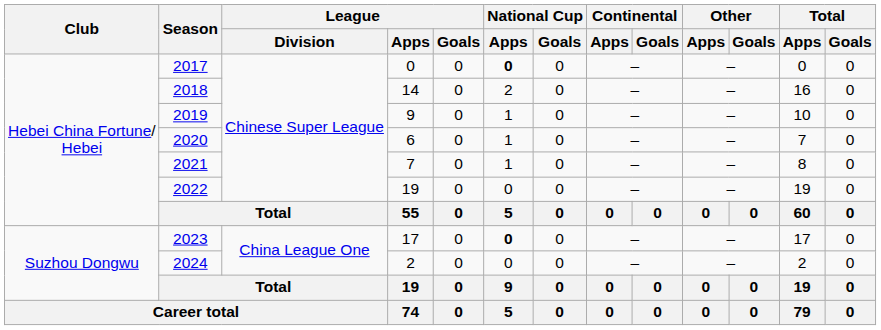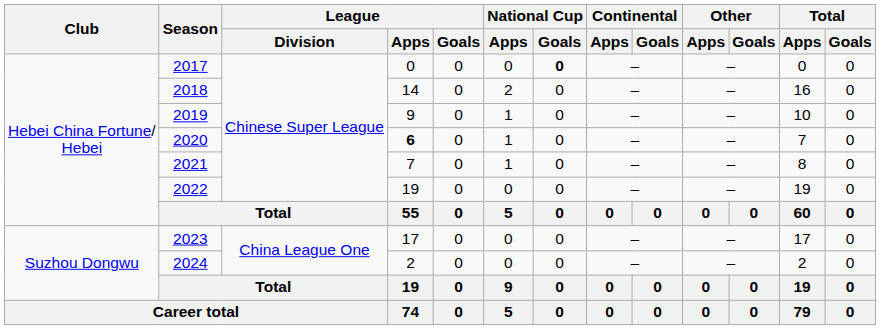(508, 66) bold -> (508, 66) normal
(560, 66) normal -> (560, 66) bold
(410, 139) normal -> (410, 139) bold
(508, 238) bold -> (508, 238) normal
